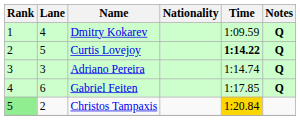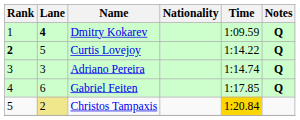(43, 32) normal -> (43, 32) bold
(10, 50) normal -> (10, 50) bold
(242, 50) bold -> (242, 50) normal
(10, 106) lightgreen background -> (10, 106) no background
(43, 106) no background -> (43, 106) khaki background
